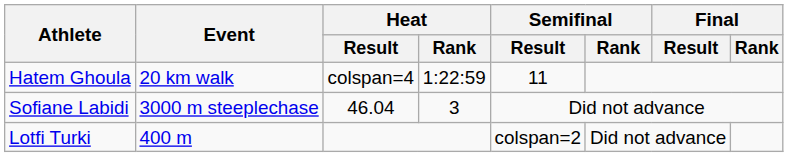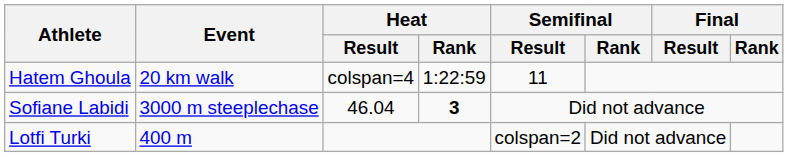(454, 108) normal -> (454, 108) bold
